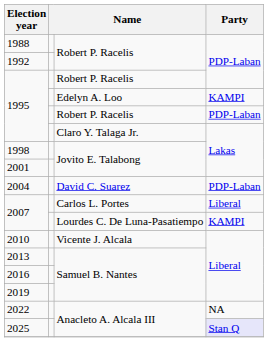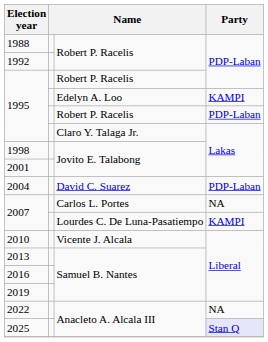(225, 203) Liberal -> (217, 203) NA
